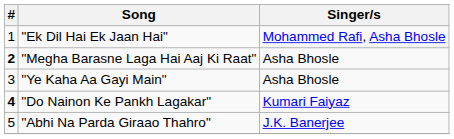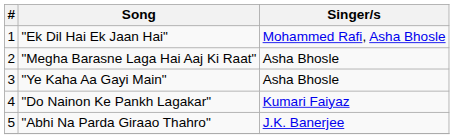(11, 58) bold -> (11, 58) normal
(11, 101) bold -> (11, 101) normal
